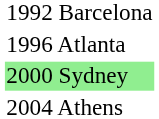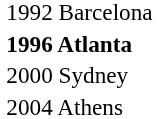(66, 44) normal -> (69, 44) bold
(67, 75) lightgreen background -> (67, 75) no background
